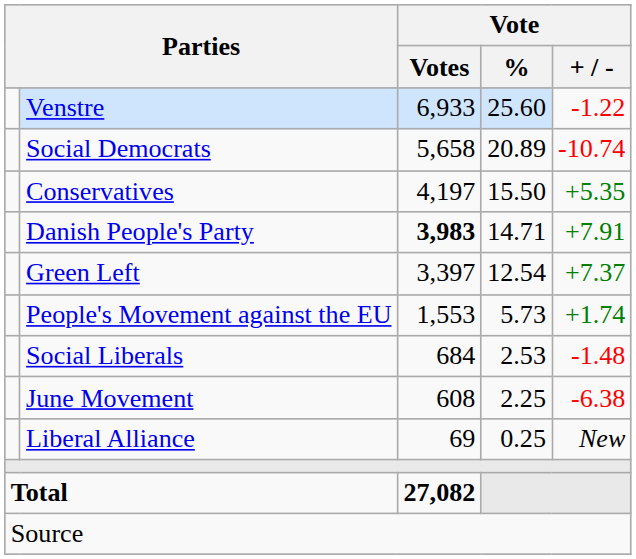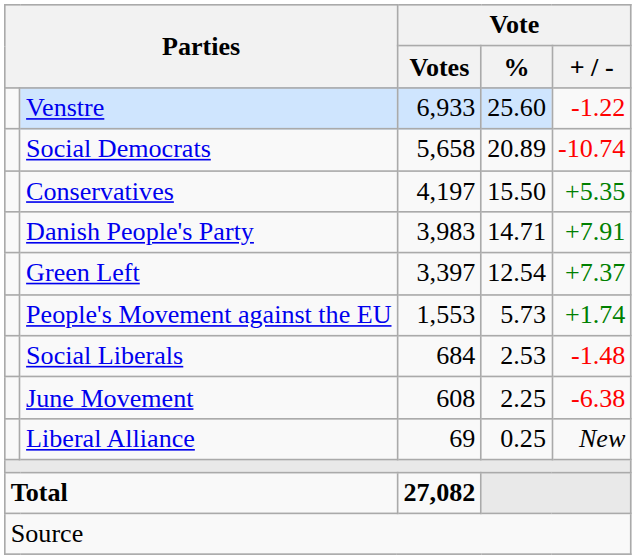(446, 231) bold -> (446, 231) normal
